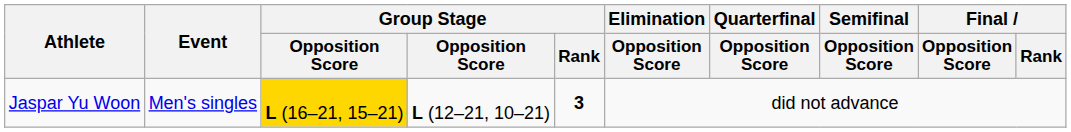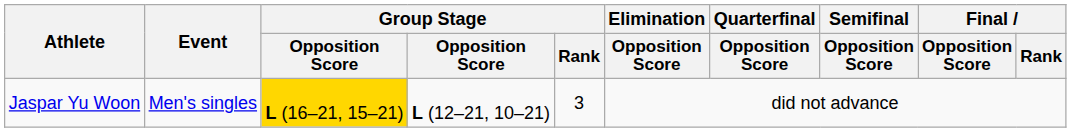(579, 103) bold -> (579, 103) normal
